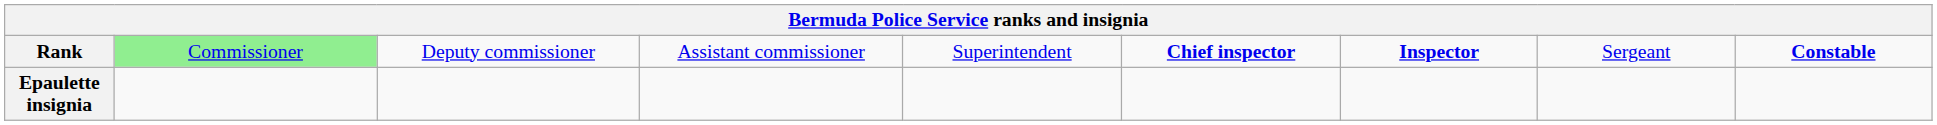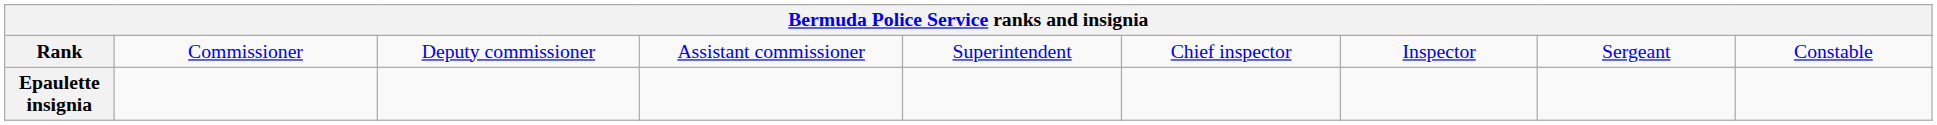(246, 51) lightgreen background -> (246, 51) no background
(1231, 51) bold -> (1231, 51) normal
(1439, 51) bold -> (1439, 51) normal
(1833, 51) bold -> (1833, 51) normal
